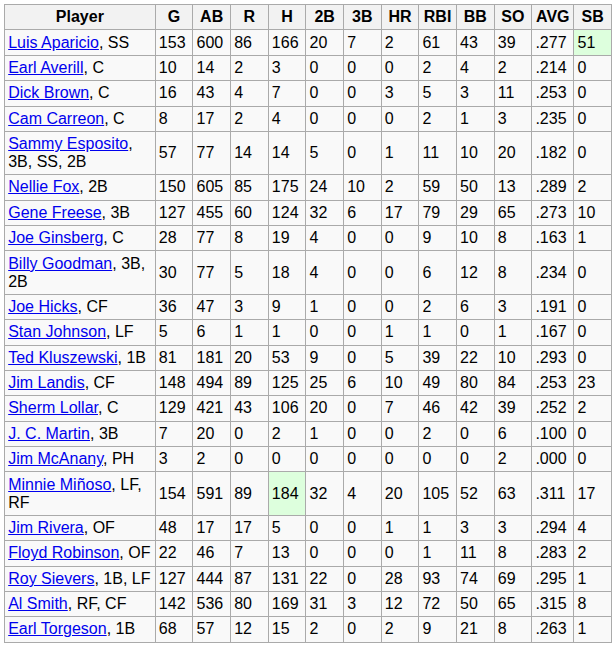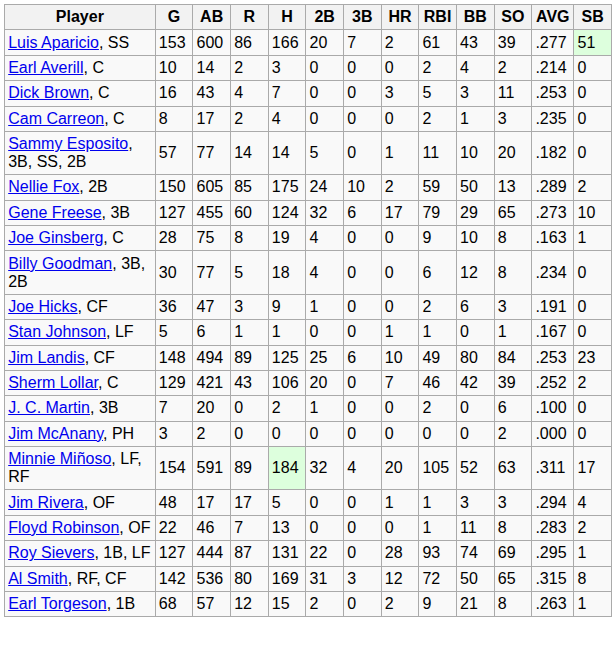(205, 238) 77 -> (205, 238) 75
- row: (77, 357)
